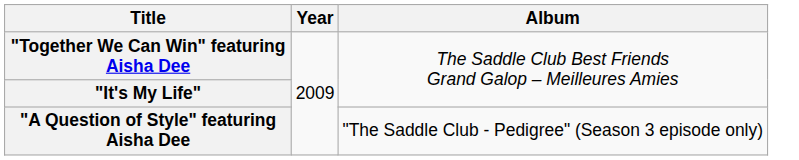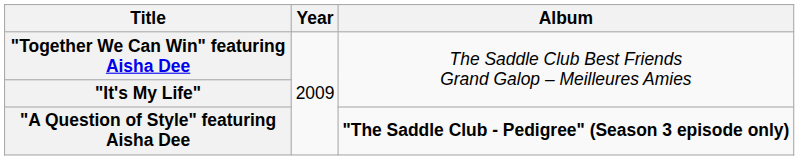(553, 130) normal -> (566, 130) bold
